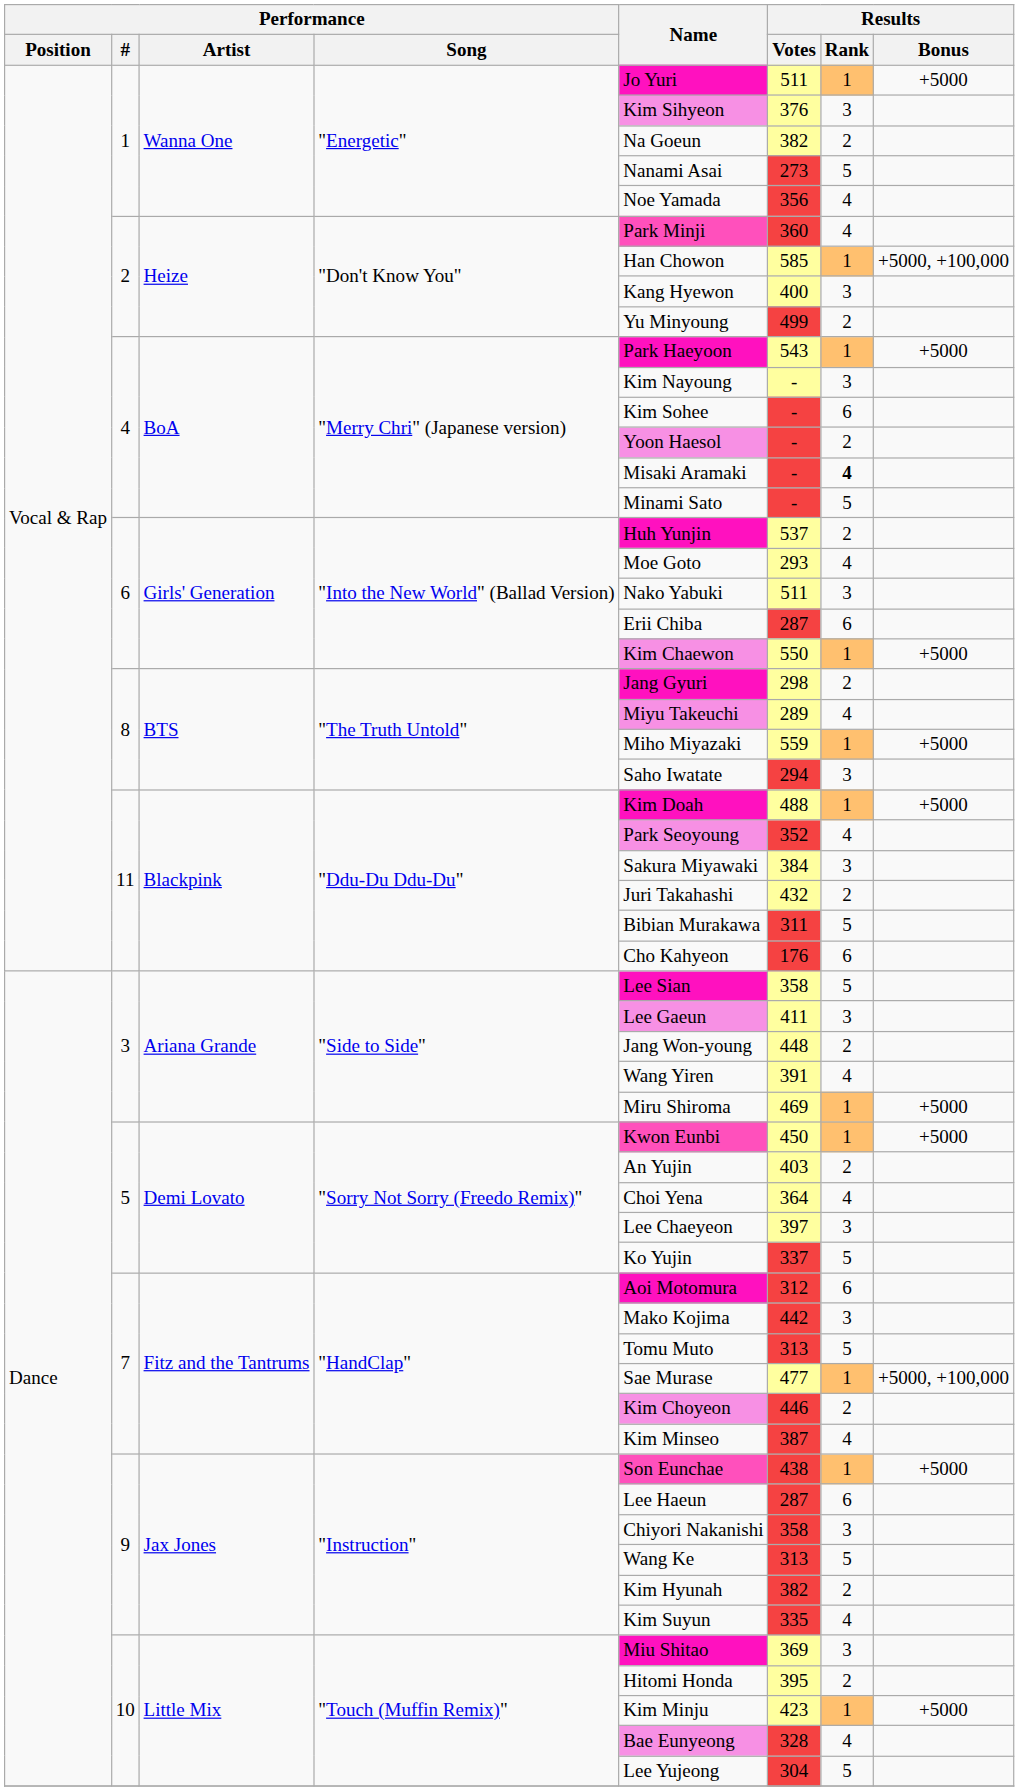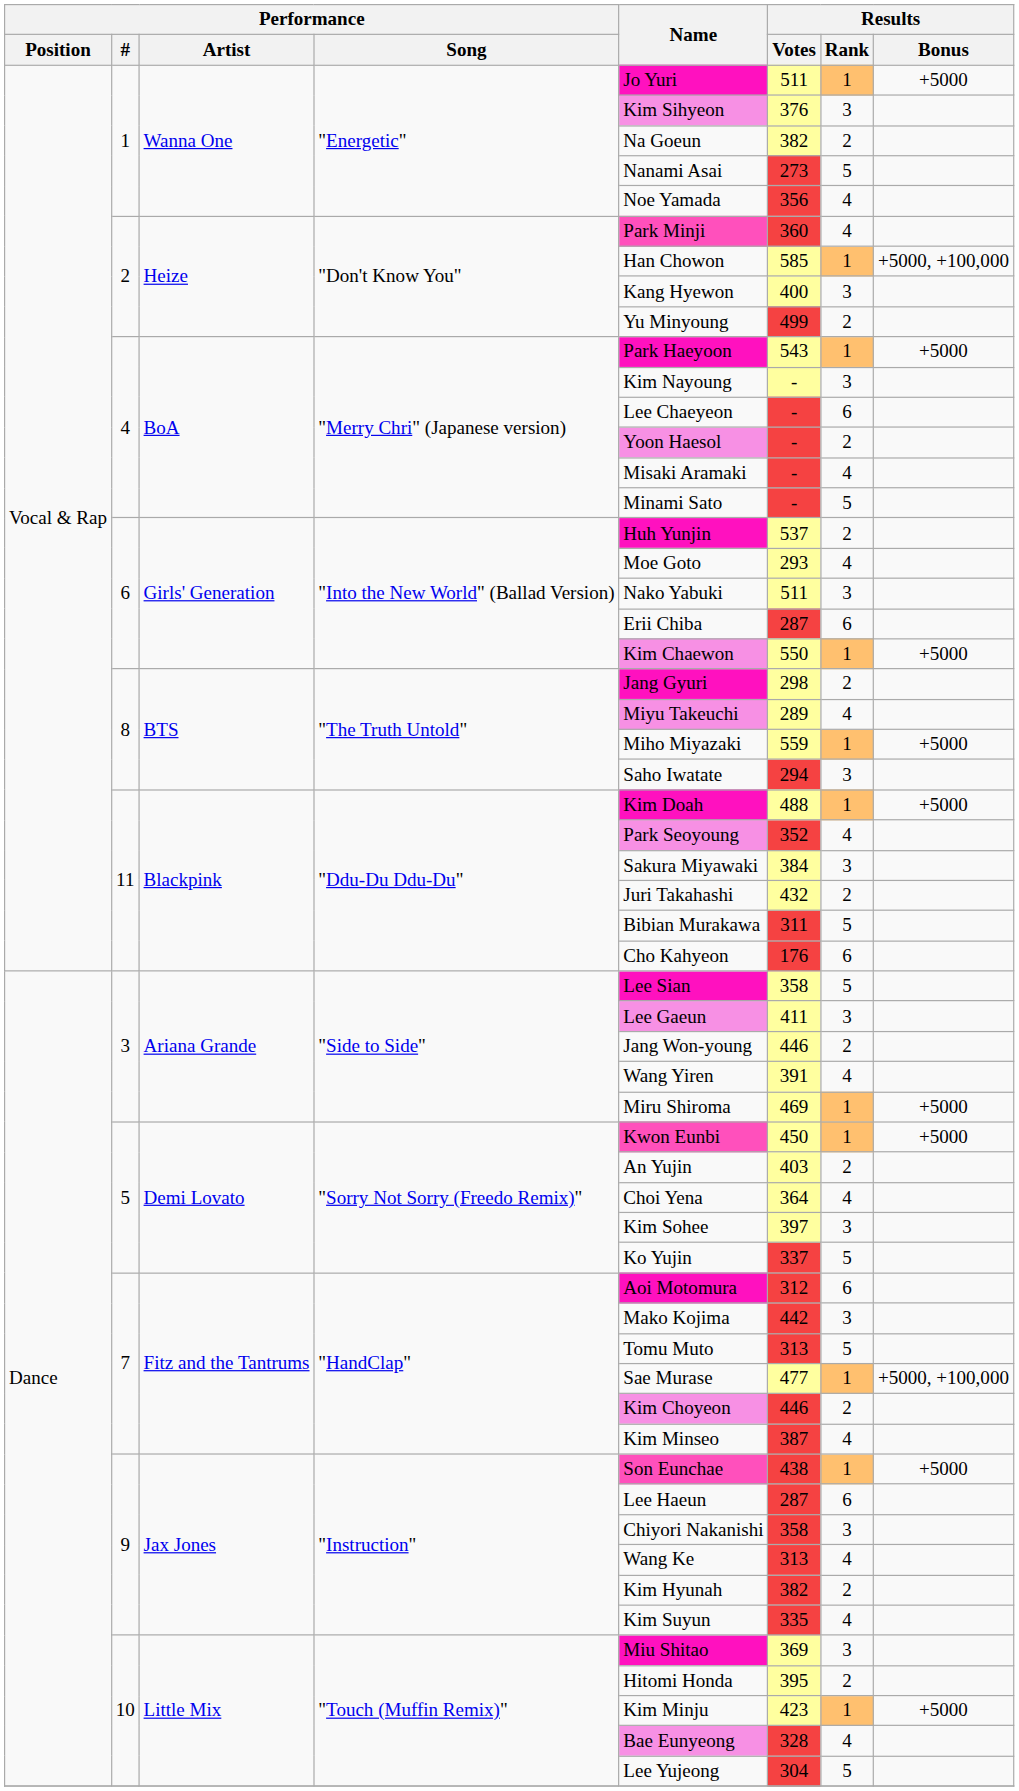(666, 412) Kim Sohee -> (678, 412) Lee Chaeyeon
(847, 472) bold -> (847, 472) normal
(794, 1046) 448 -> (794, 1046) 446
(678, 1227) Lee Chaeyeon -> (666, 1227) Kim Sohee
(847, 1559) 5 -> (847, 1559) 4
